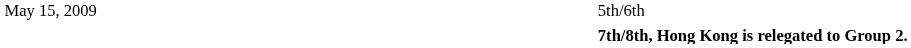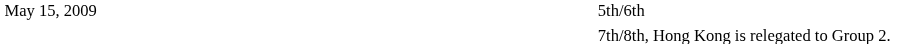(753, 35) bold -> (744, 35) normal
